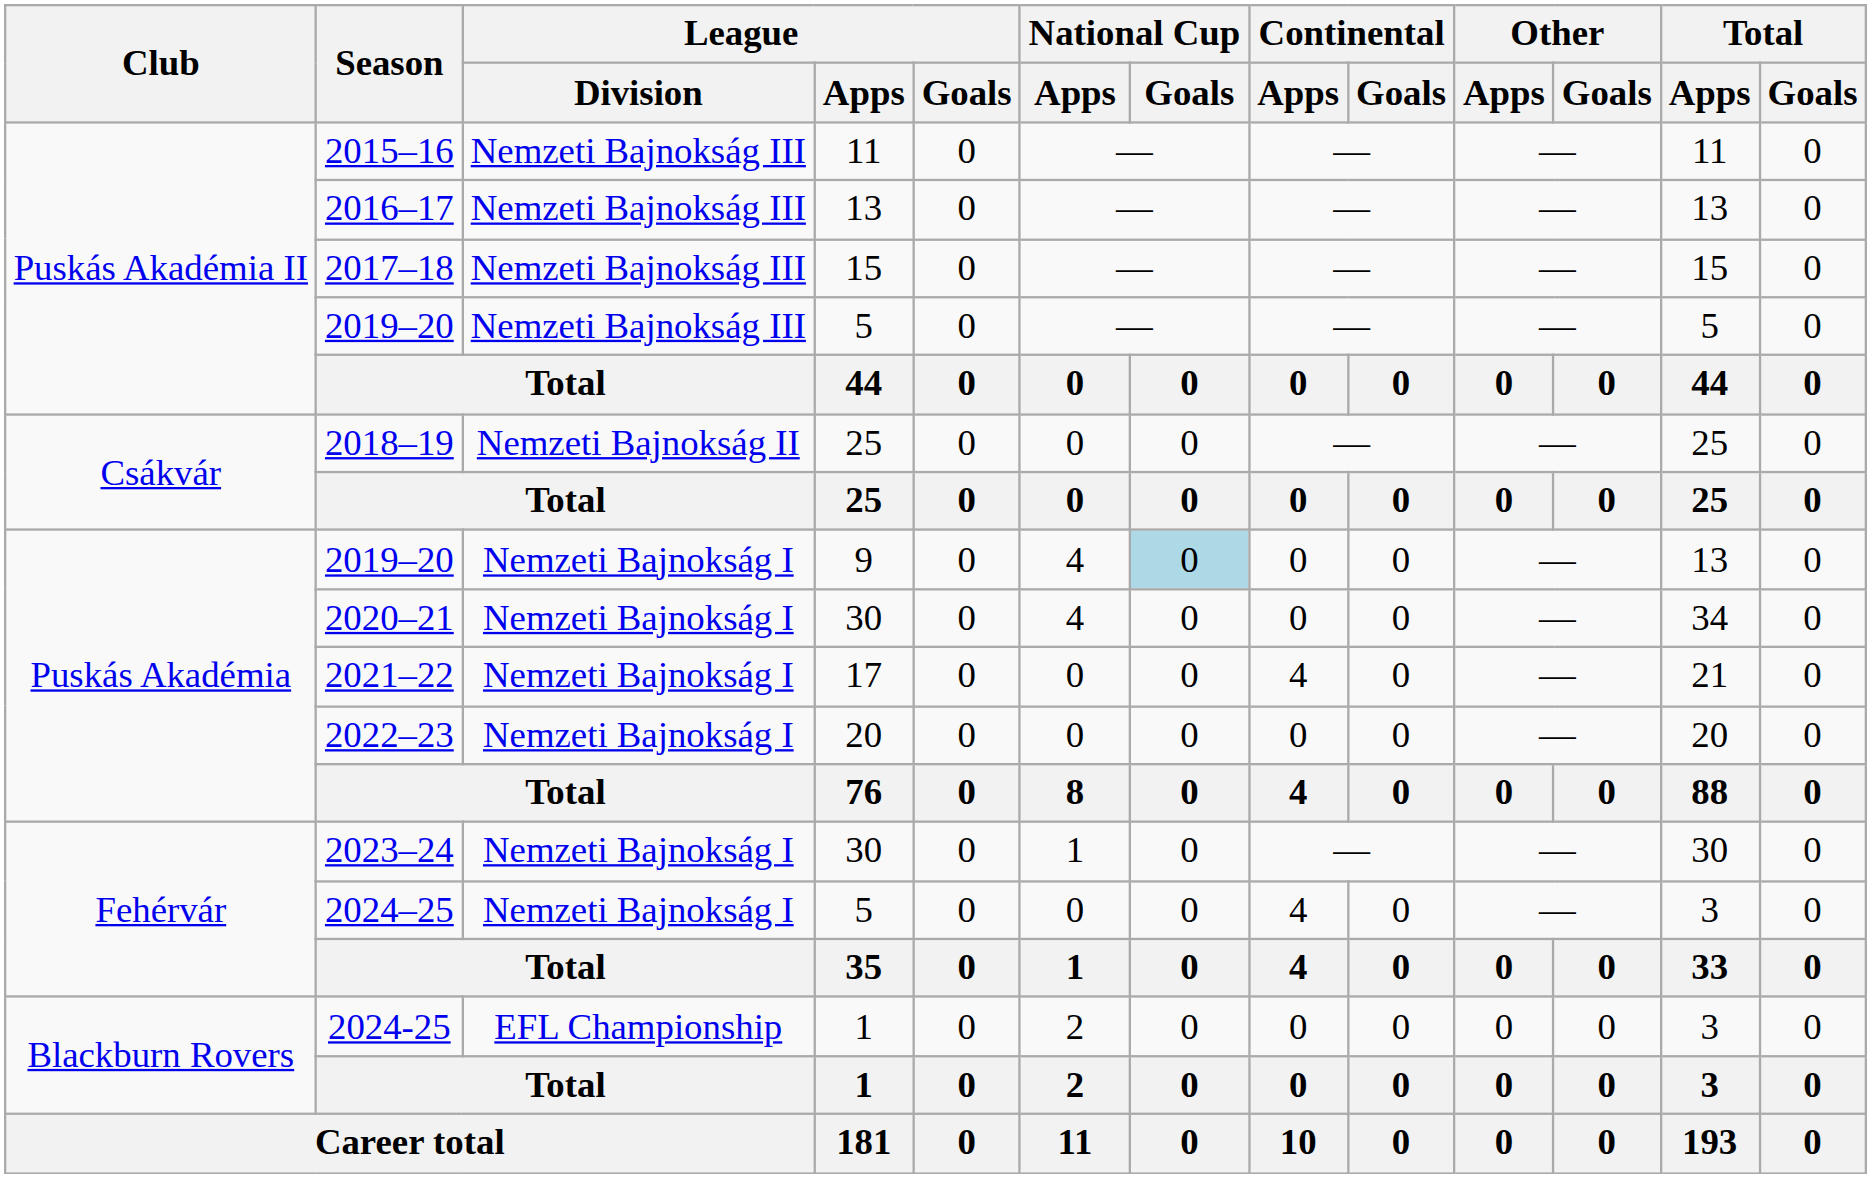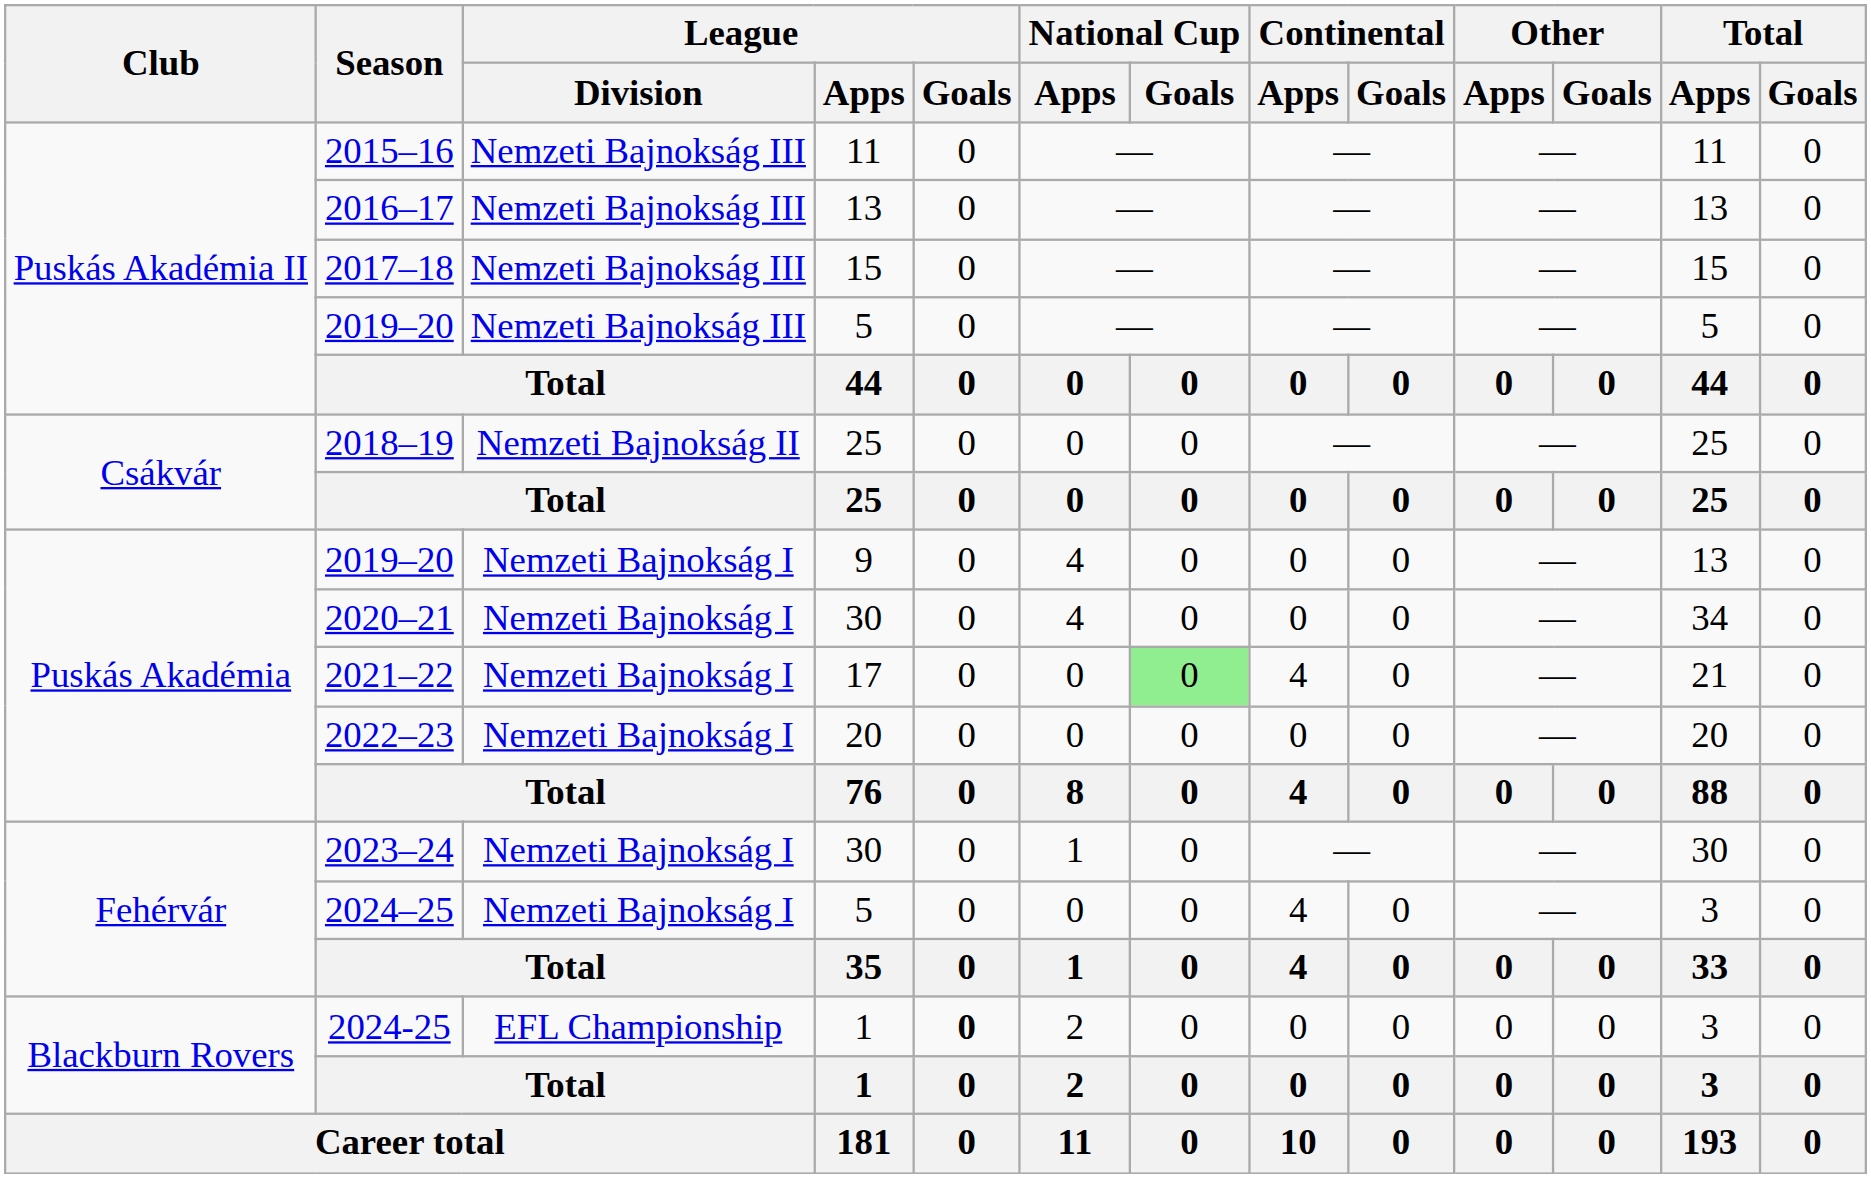(1189, 558) lightblue background -> (1189, 558) no background
(1189, 675) no background -> (1189, 675) lightgreen background
(967, 1025) normal -> (967, 1025) bold
